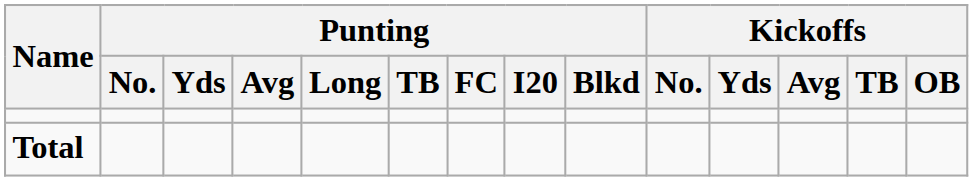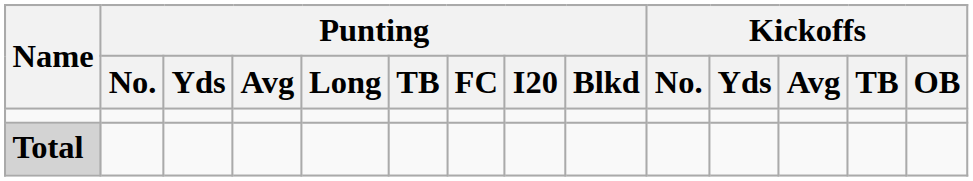(48, 148) no background -> (48, 148) lightgrey background
